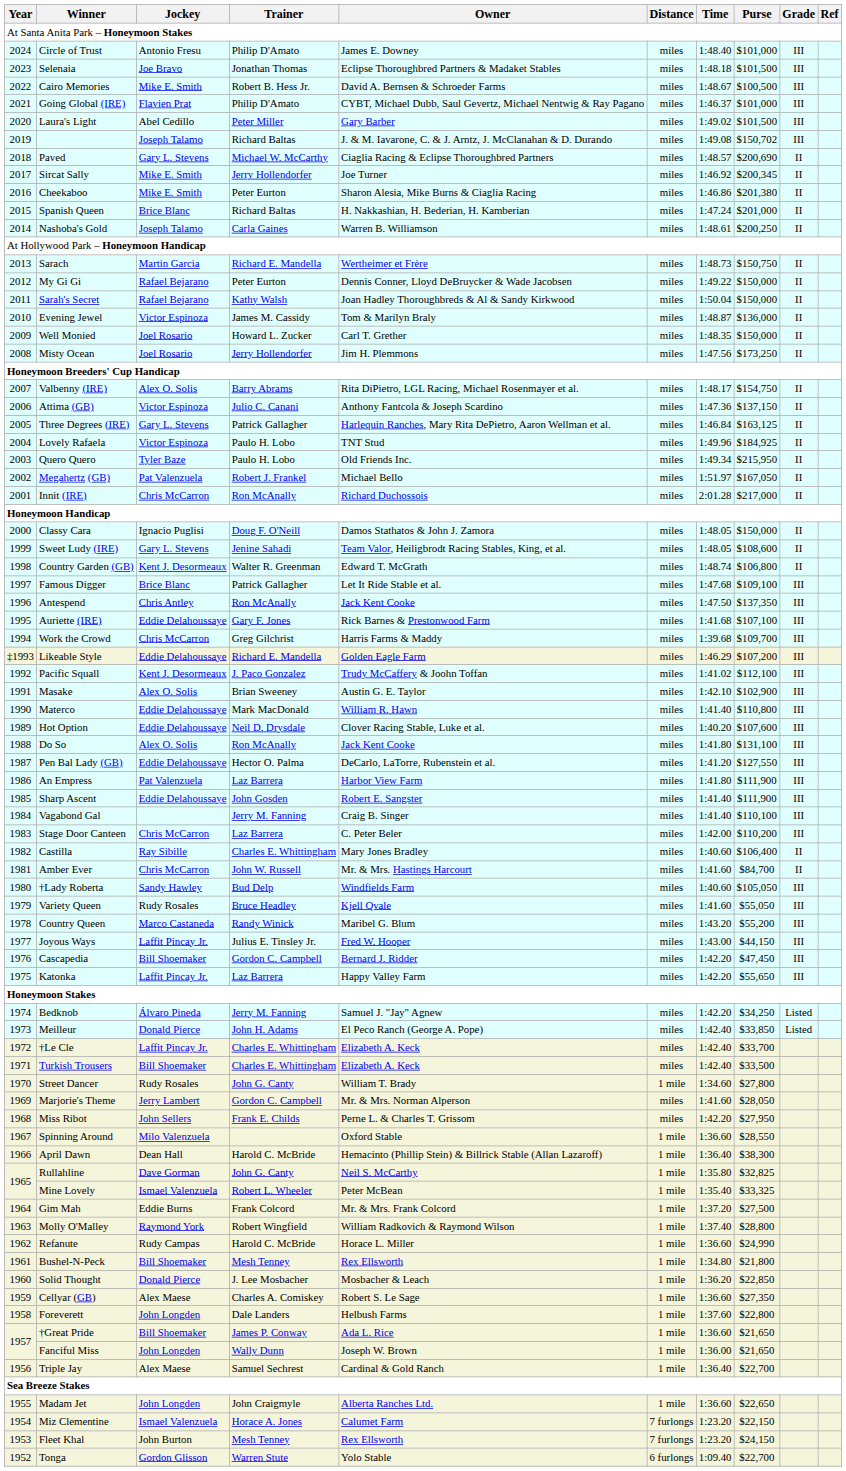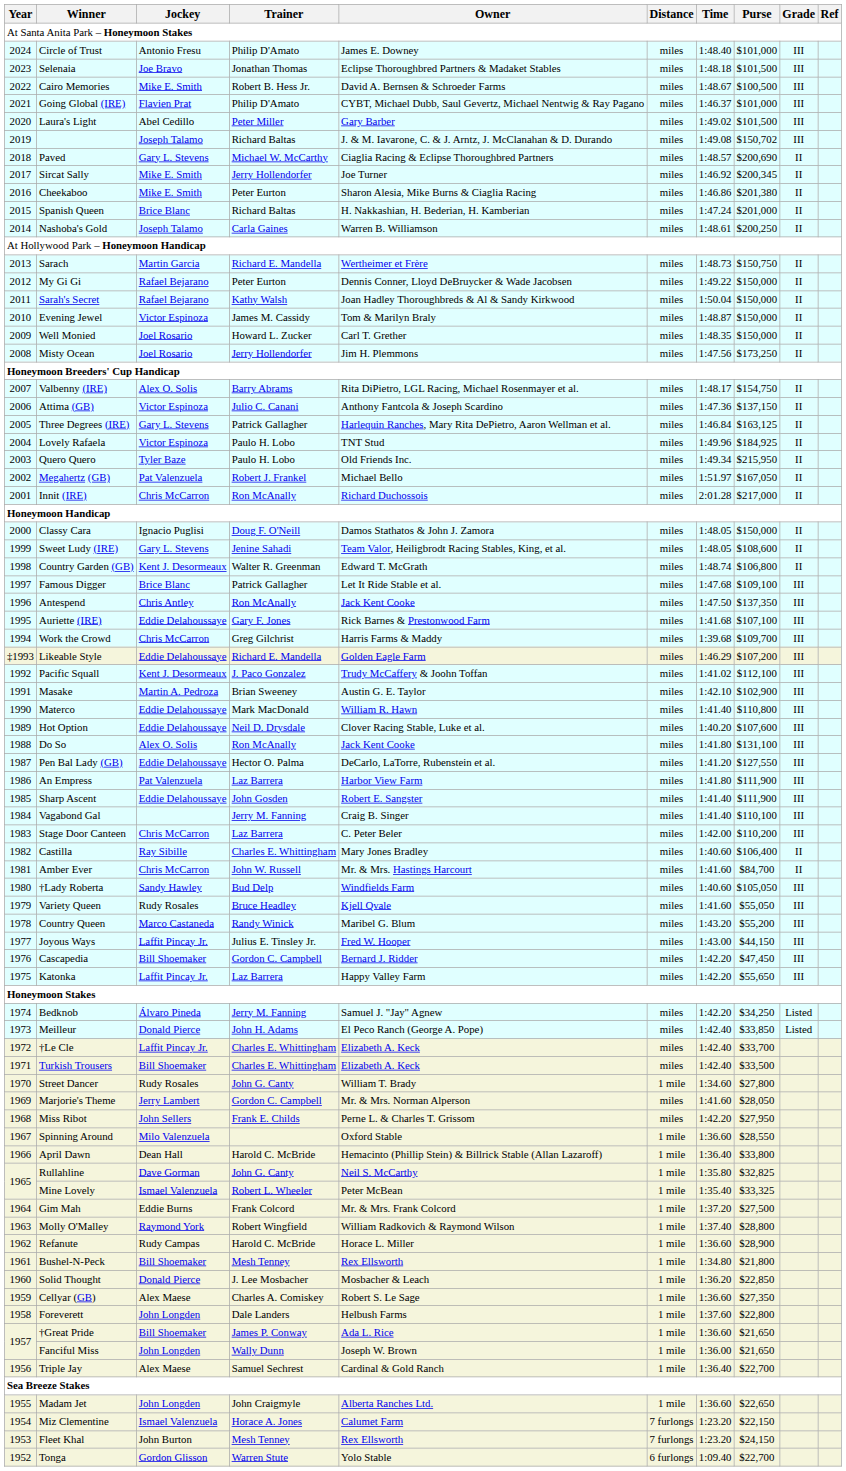(757, 317) $136,000 -> (757, 317) $150,000
(168, 691) Alex O. Solis -> (178, 691) Martin A. Pedroza
(757, 1154) $38,300 -> (757, 1154) $33,800
(757, 1243) $24,990 -> (757, 1243) $28,900
